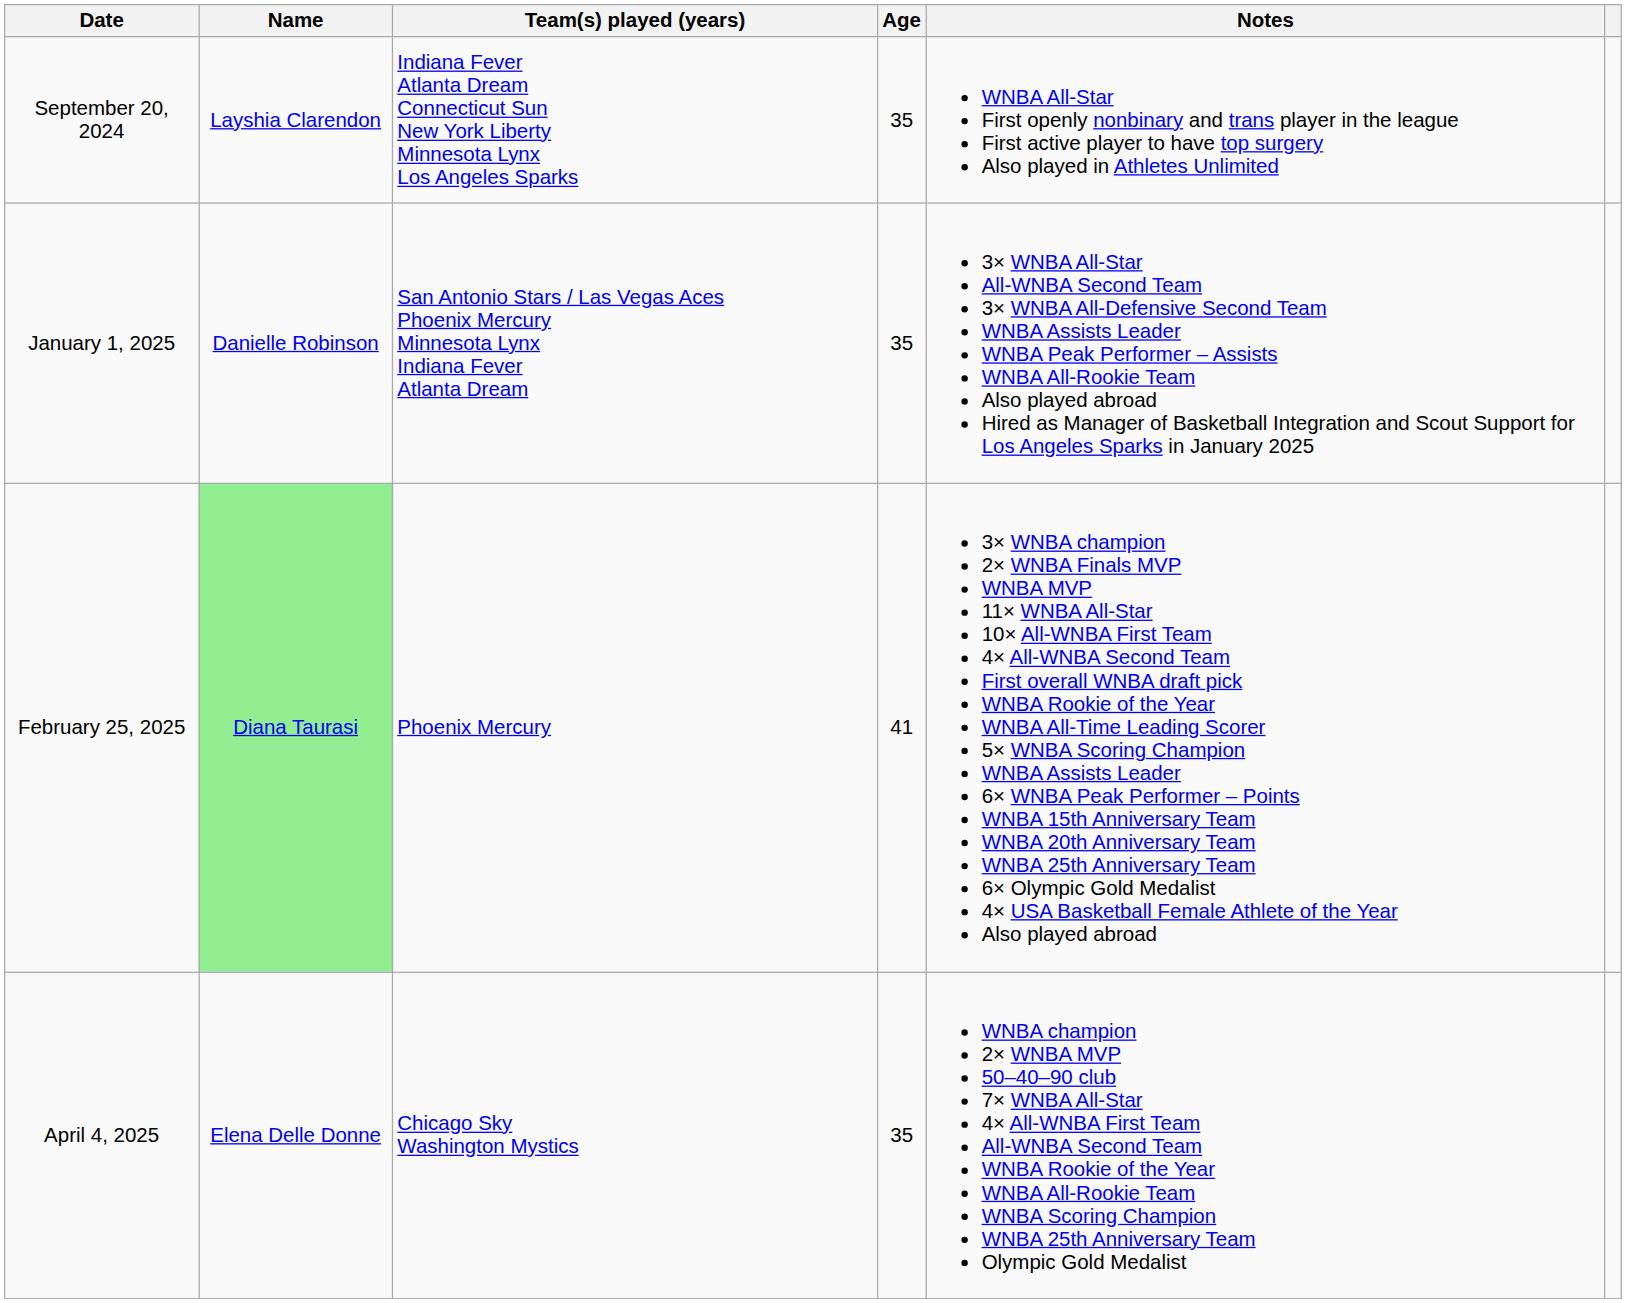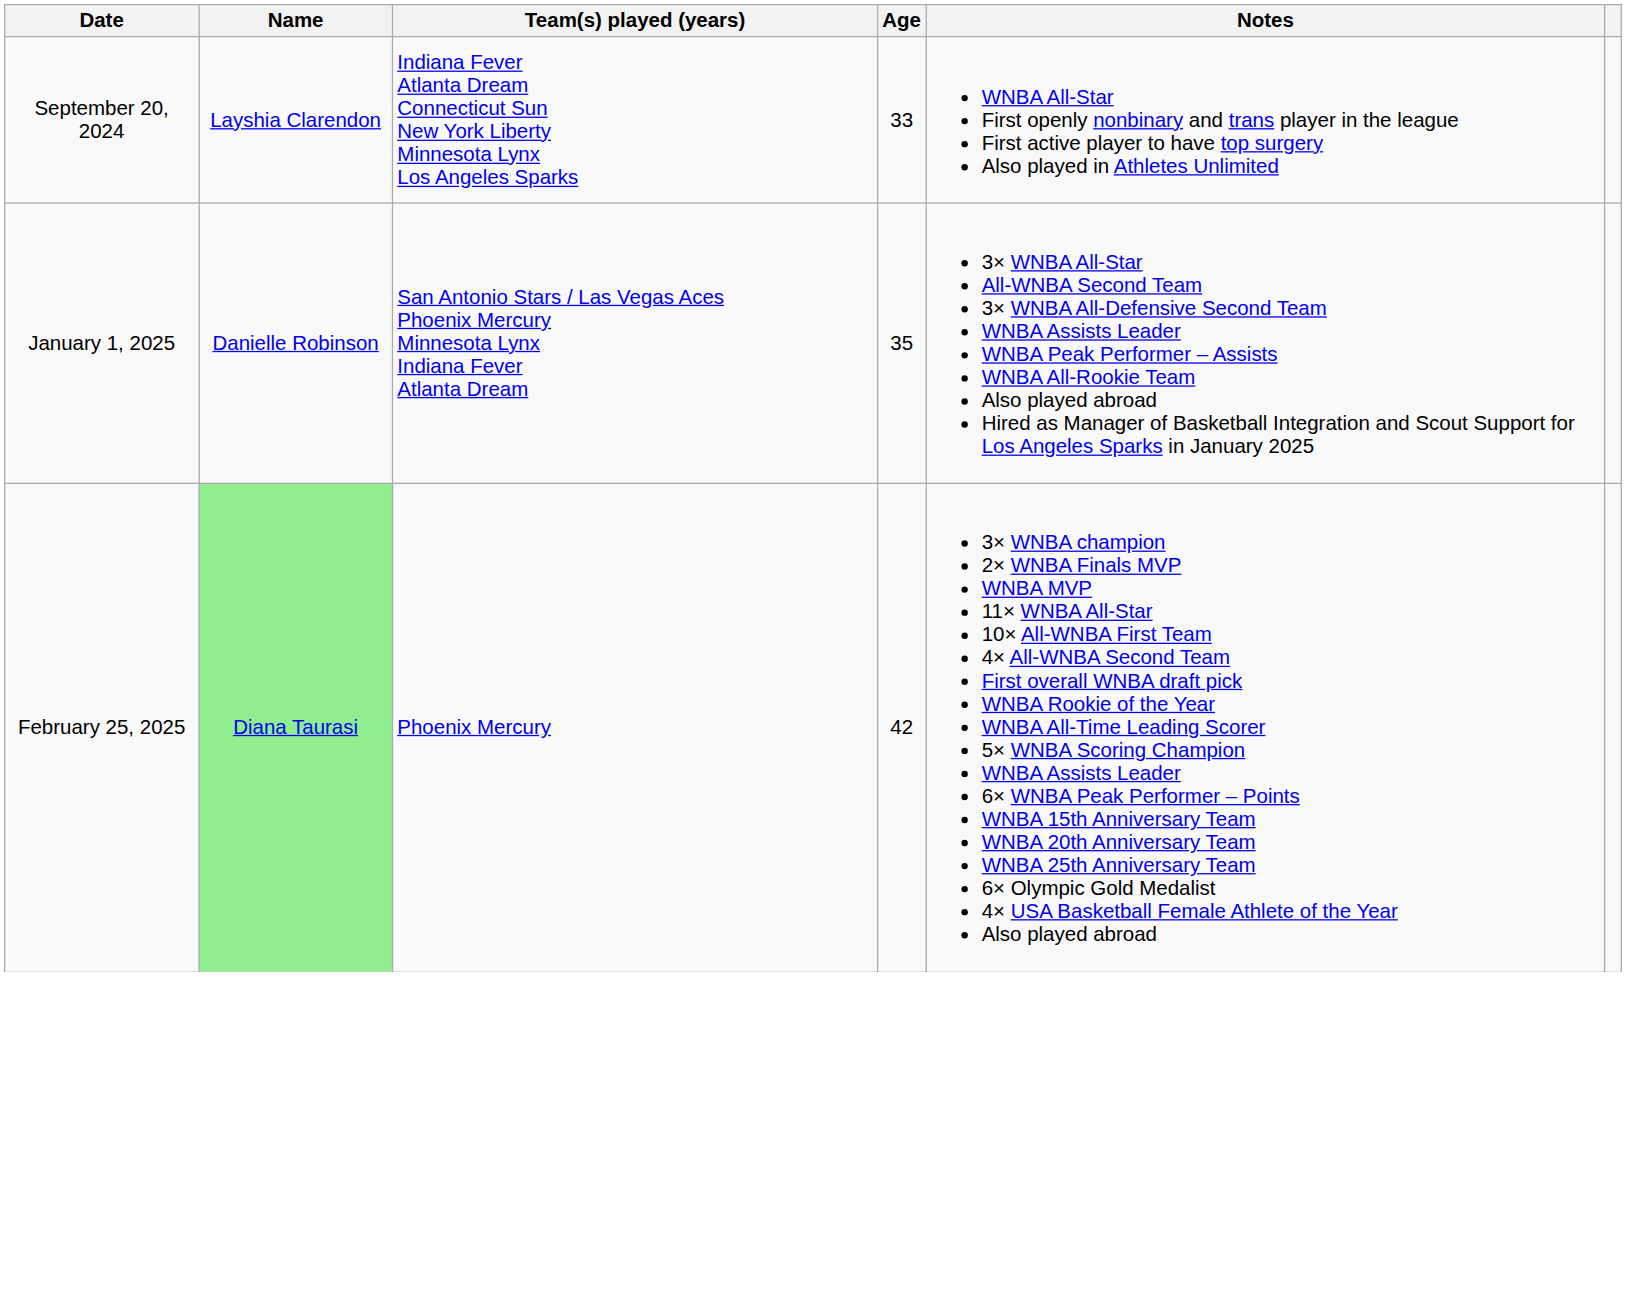(902, 119) 35 -> (902, 119) 33
(902, 727) 41 -> (902, 727) 42
- row: (102, 1134)
